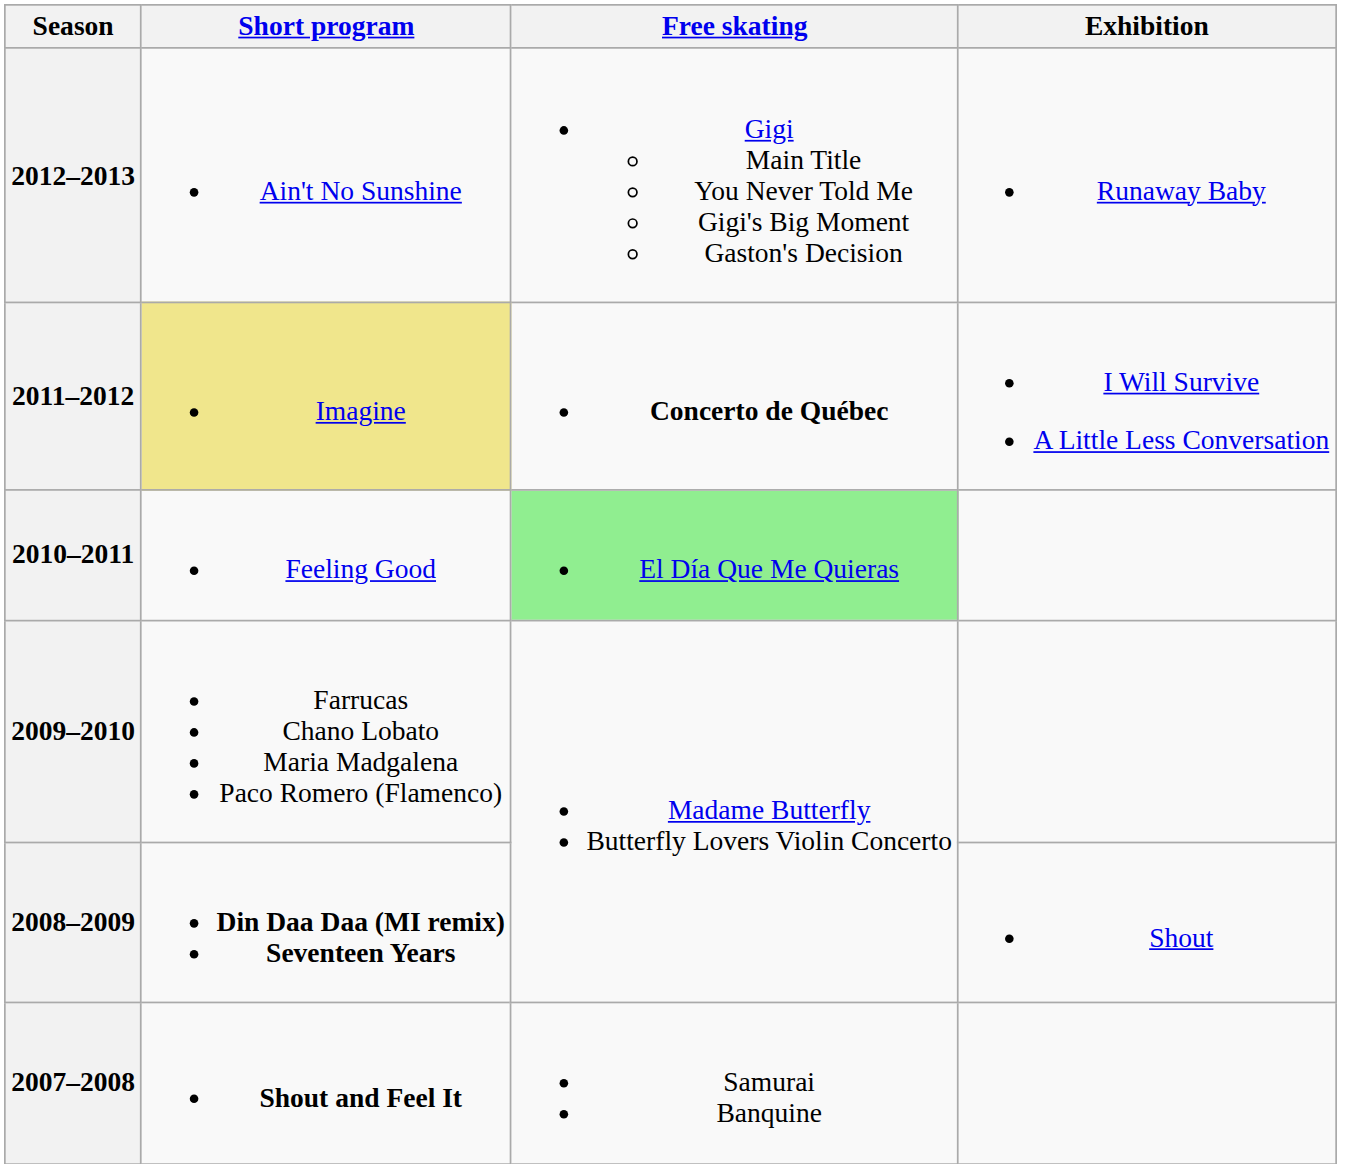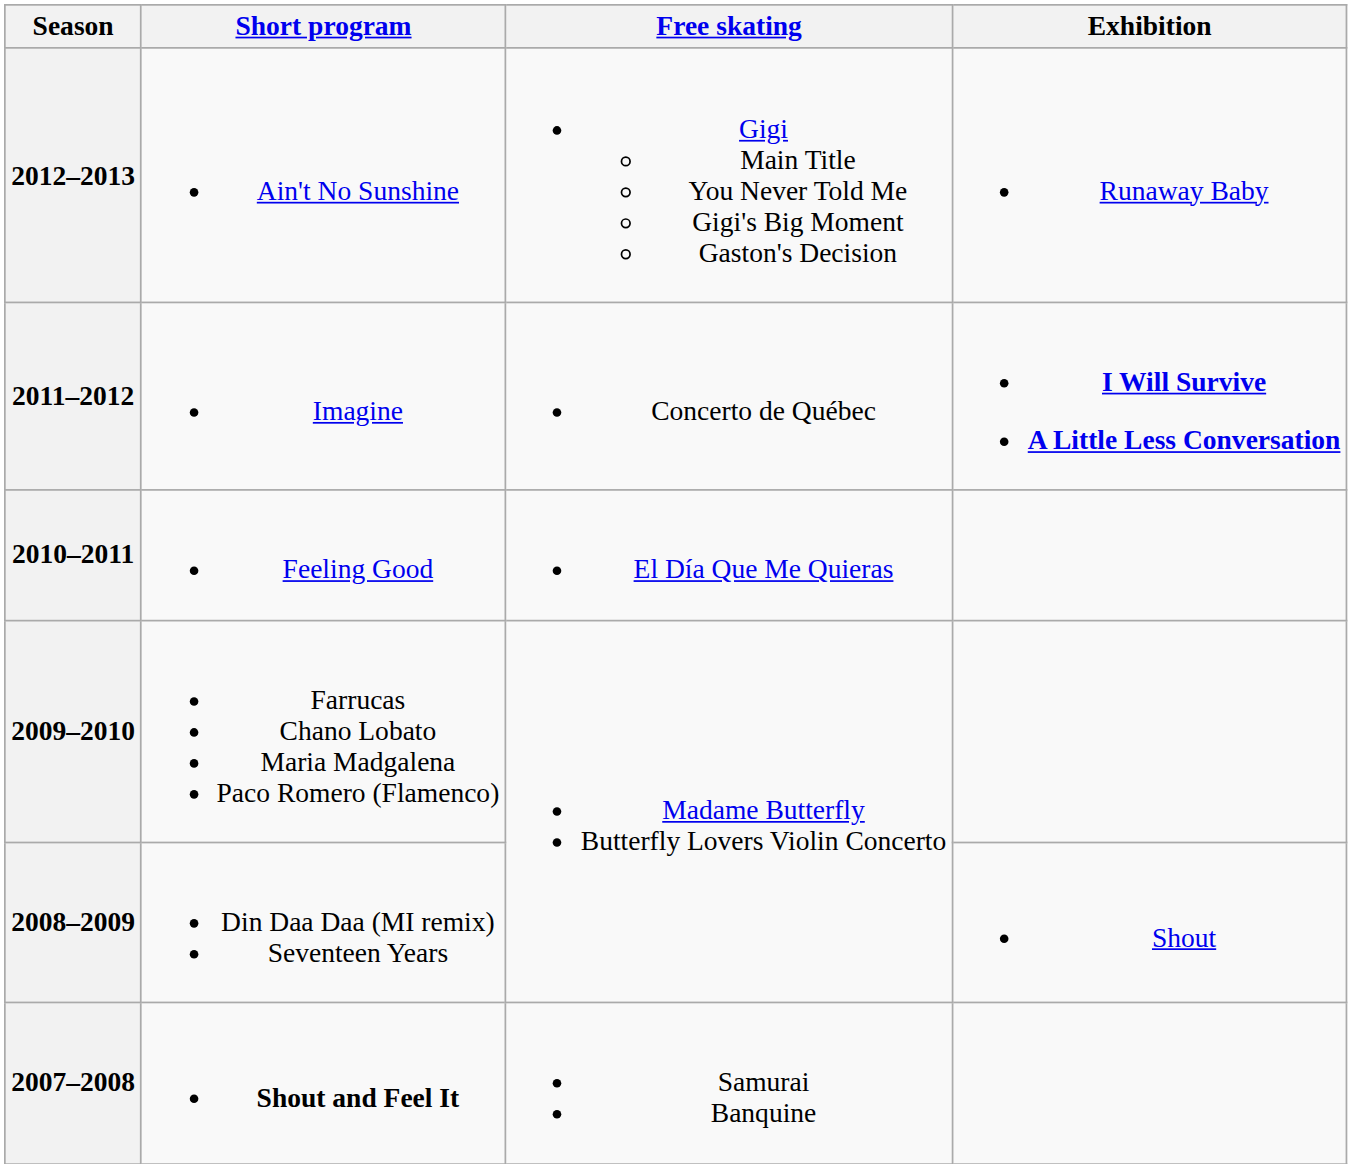(326, 412) khaki background -> (324, 412) no background
(735, 412) bold -> (729, 412) normal
(1147, 412) normal -> (1150, 412) bold
(735, 570) lightgreen background -> (729, 570) no background
(326, 938) bold -> (324, 938) normal
